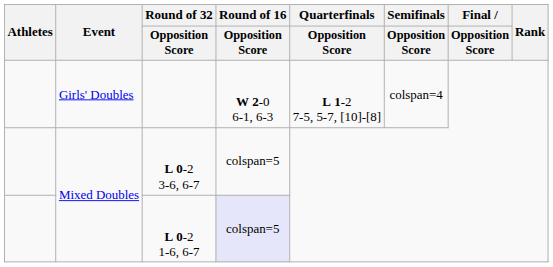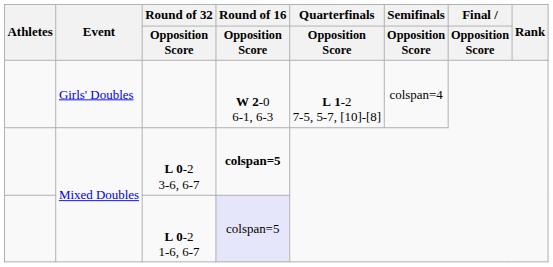(253, 161) normal -> (253, 161) bold
